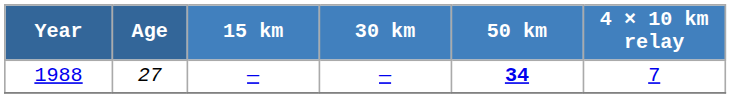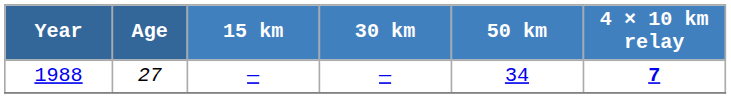(517, 77) bold -> (517, 77) normal
(654, 77) normal -> (654, 77) bold
